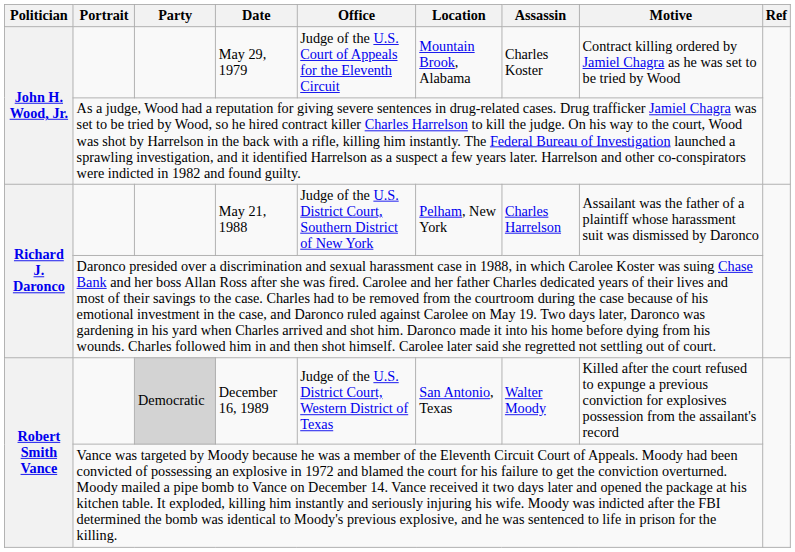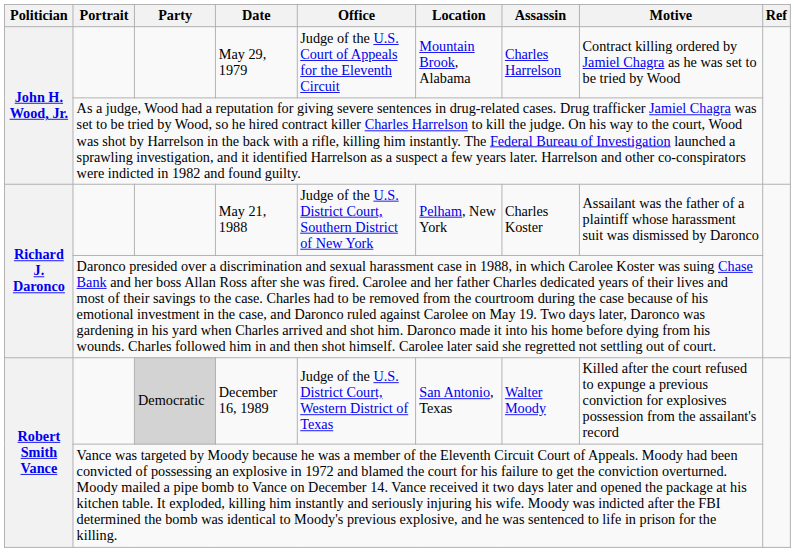(527, 62) Charles Koster -> (533, 62) Charles Harrelson
(533, 219) Charles Harrelson -> (527, 219) Charles Koster
